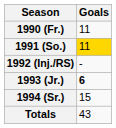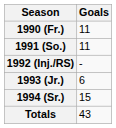(85, 47) gold background -> (85, 47) no background
(82, 81) bold -> (82, 81) normal
